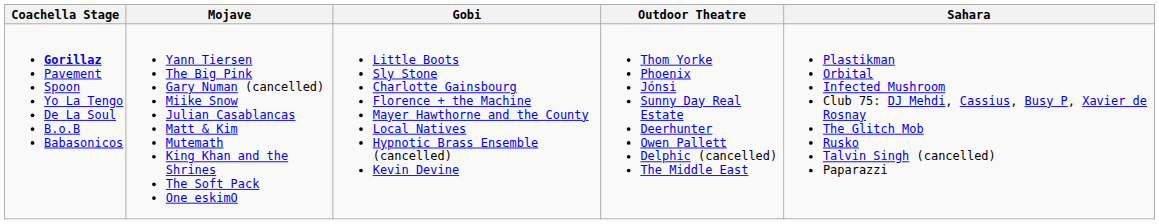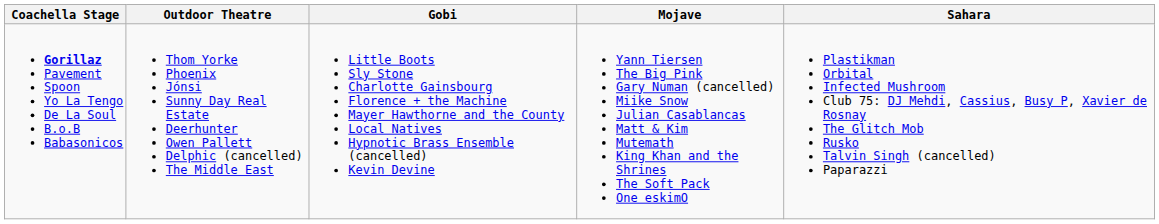columns swapped: (692, 14) <-> (230, 14)
